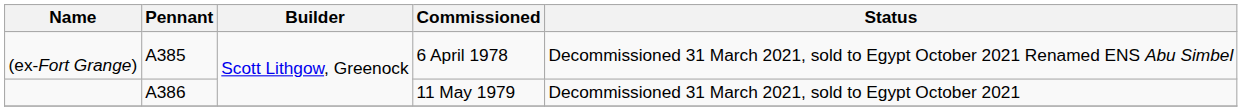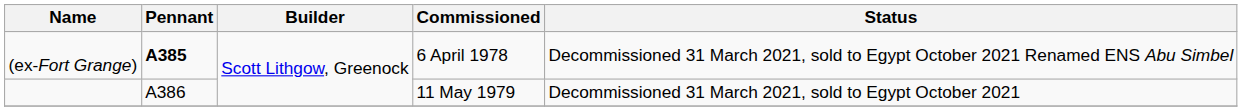(165, 55) normal -> (166, 55) bold
